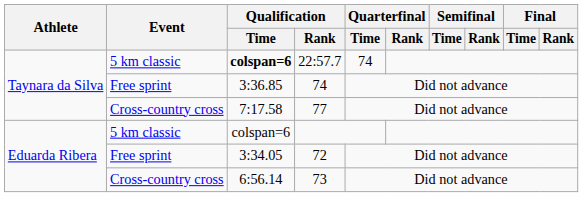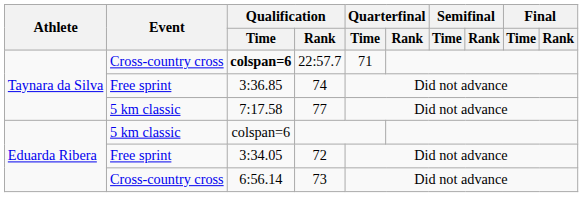(145, 62) 5 km classic -> (167, 62) Cross-country cross
(365, 62) 74 -> (365, 62) 71
(167, 109) Cross-country cross -> (145, 109) 5 km classic
